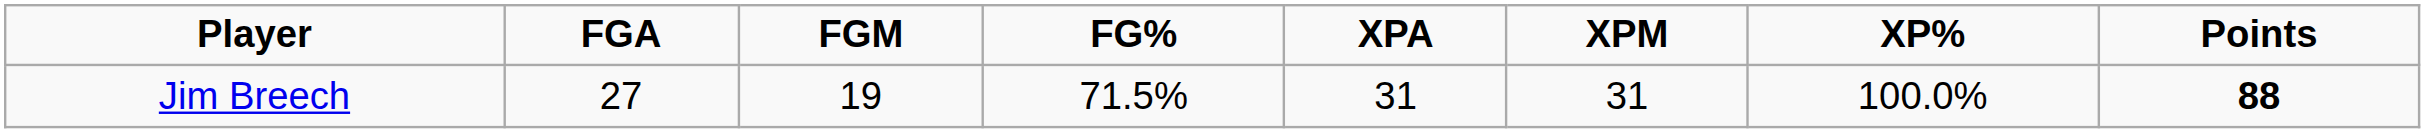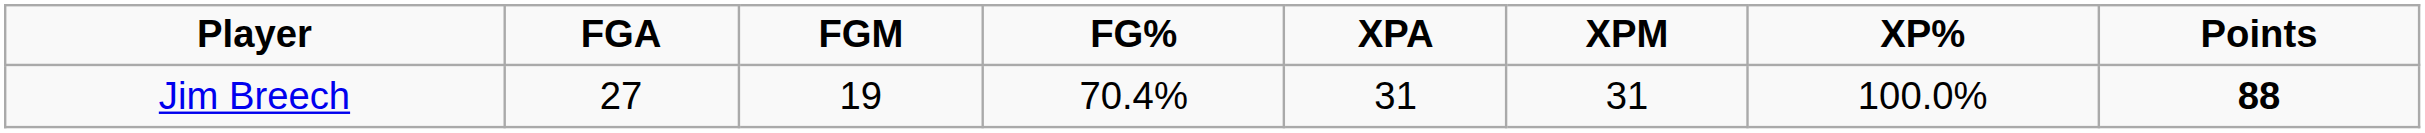(1134, 95) 71.5% -> (1134, 95) 70.4%
